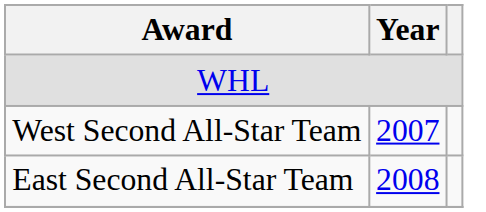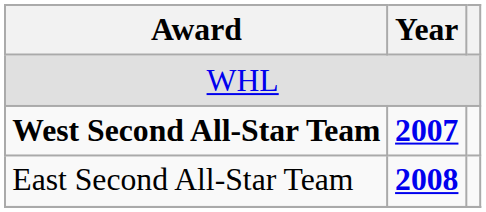(187, 130) normal -> (196, 130) bold
(408, 130) normal -> (427, 130) bold
(408, 180) normal -> (427, 180) bold
